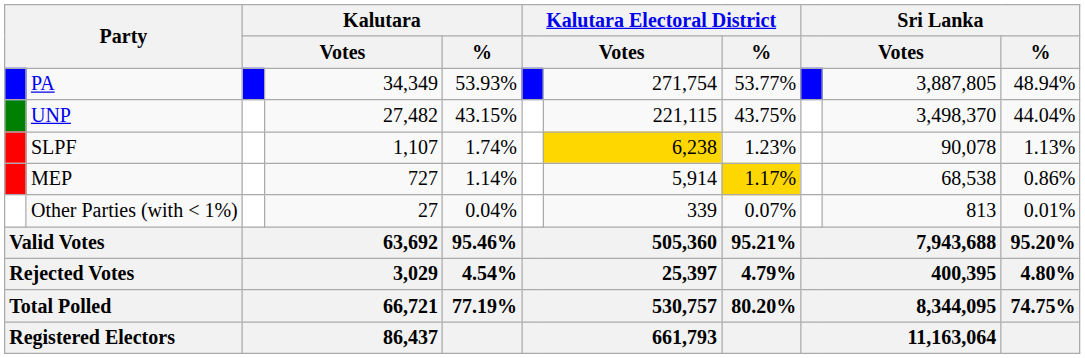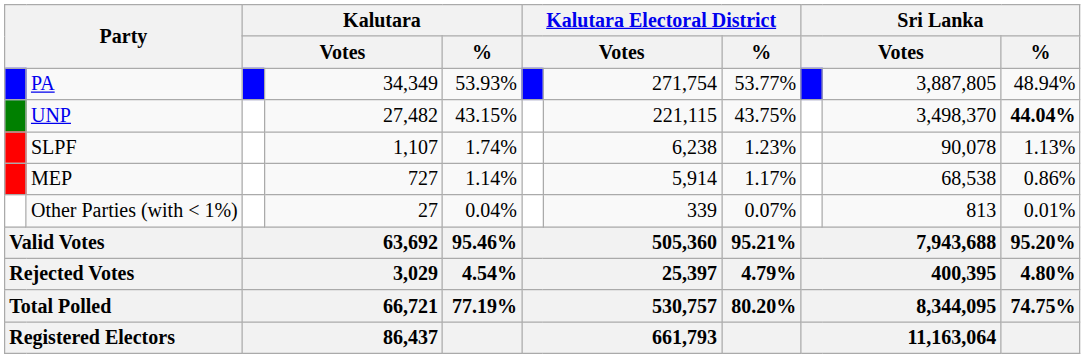(1045, 115) normal -> (1043, 115) bold
(695, 147) gold background -> (695, 147) no background
(770, 178) gold background -> (770, 178) no background
